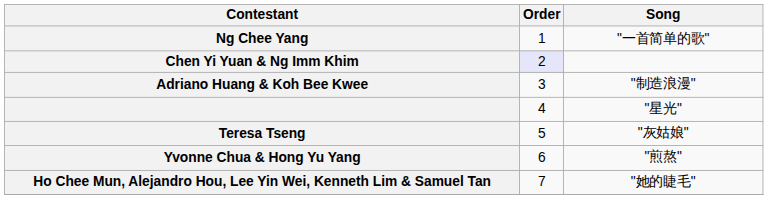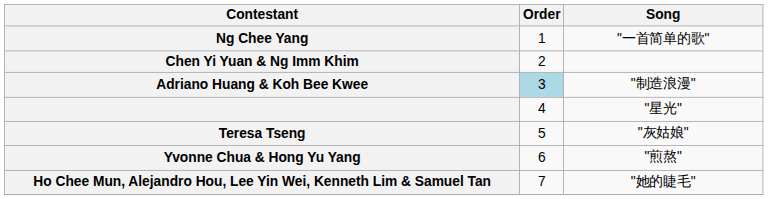(542, 61) lavender background -> (542, 61) no background
(542, 84) no background -> (542, 84) lightblue background
